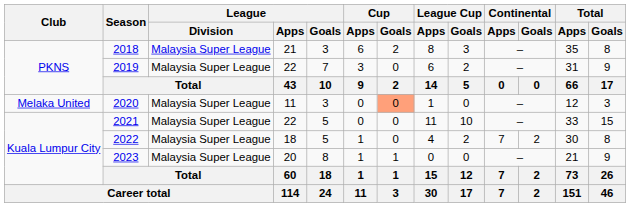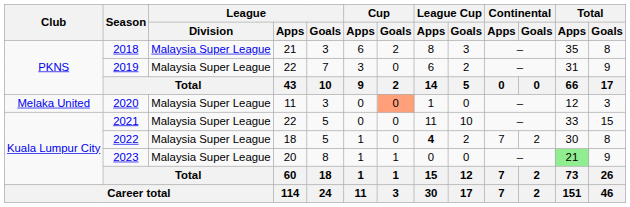(431, 139) normal -> (431, 139) bold
(572, 157) no background -> (572, 157) lightgreen background
